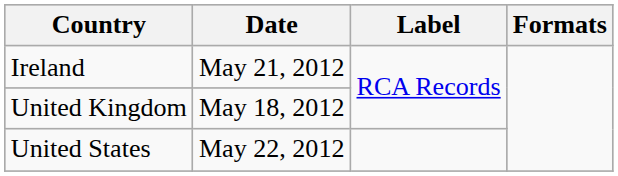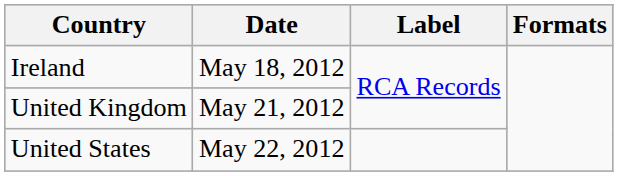(272, 66) May 21, 2012 -> (272, 66) May 18, 2012
(272, 107) May 18, 2012 -> (272, 107) May 21, 2012
